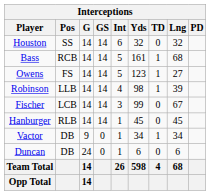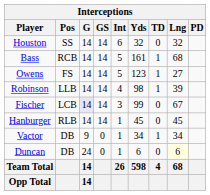(87, 105) no background -> (87, 105) lavender background
(178, 151) no background -> (178, 151) lightyellow background
